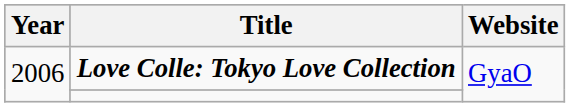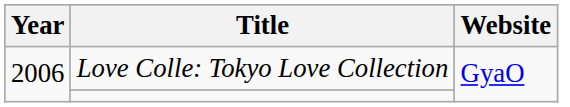(266, 68) bold -> (263, 68) normal
